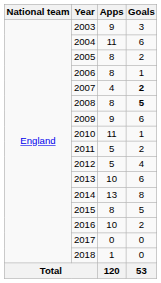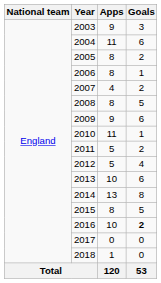(141, 88) bold -> (141, 88) normal
(141, 103) bold -> (141, 103) normal
(141, 225) normal -> (141, 225) bold
